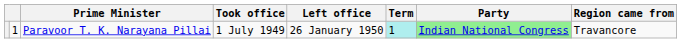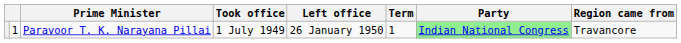(392, 30) paleturquoise background -> (392, 30) no background
